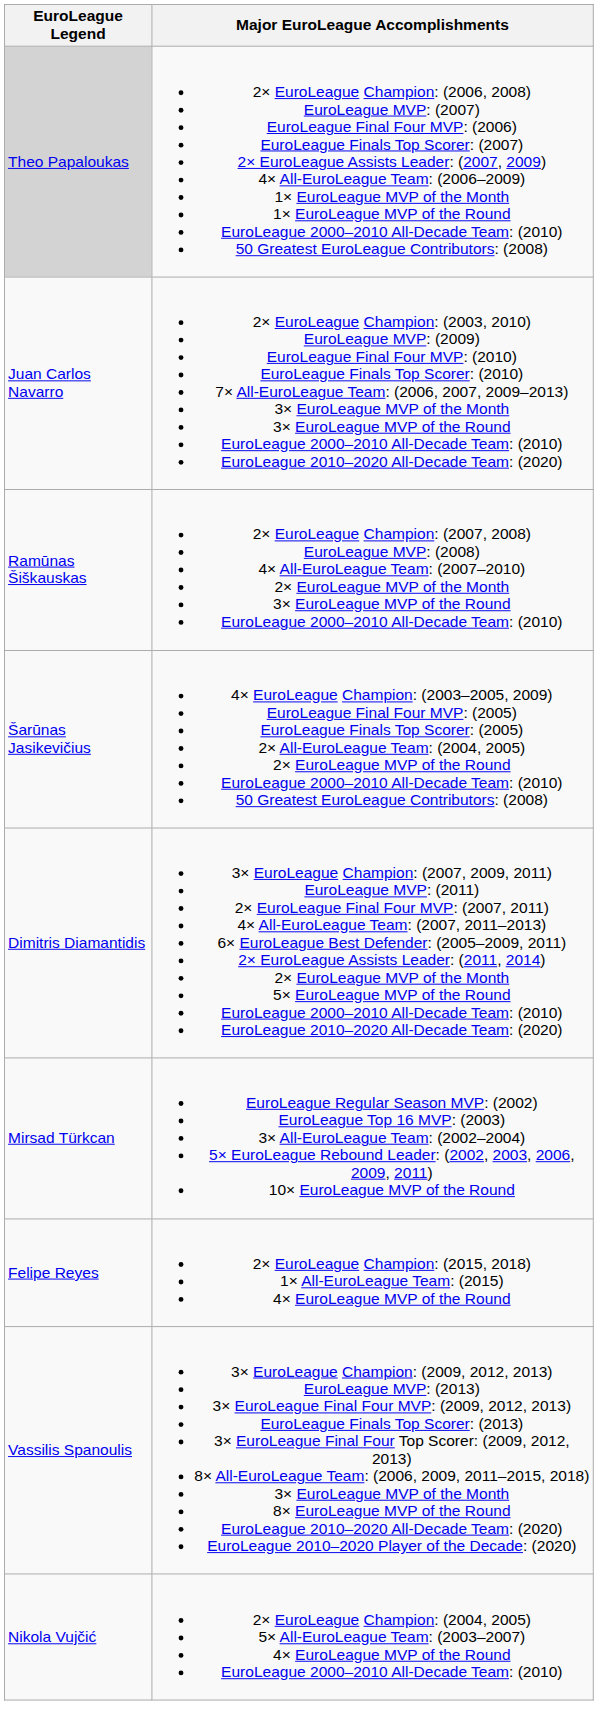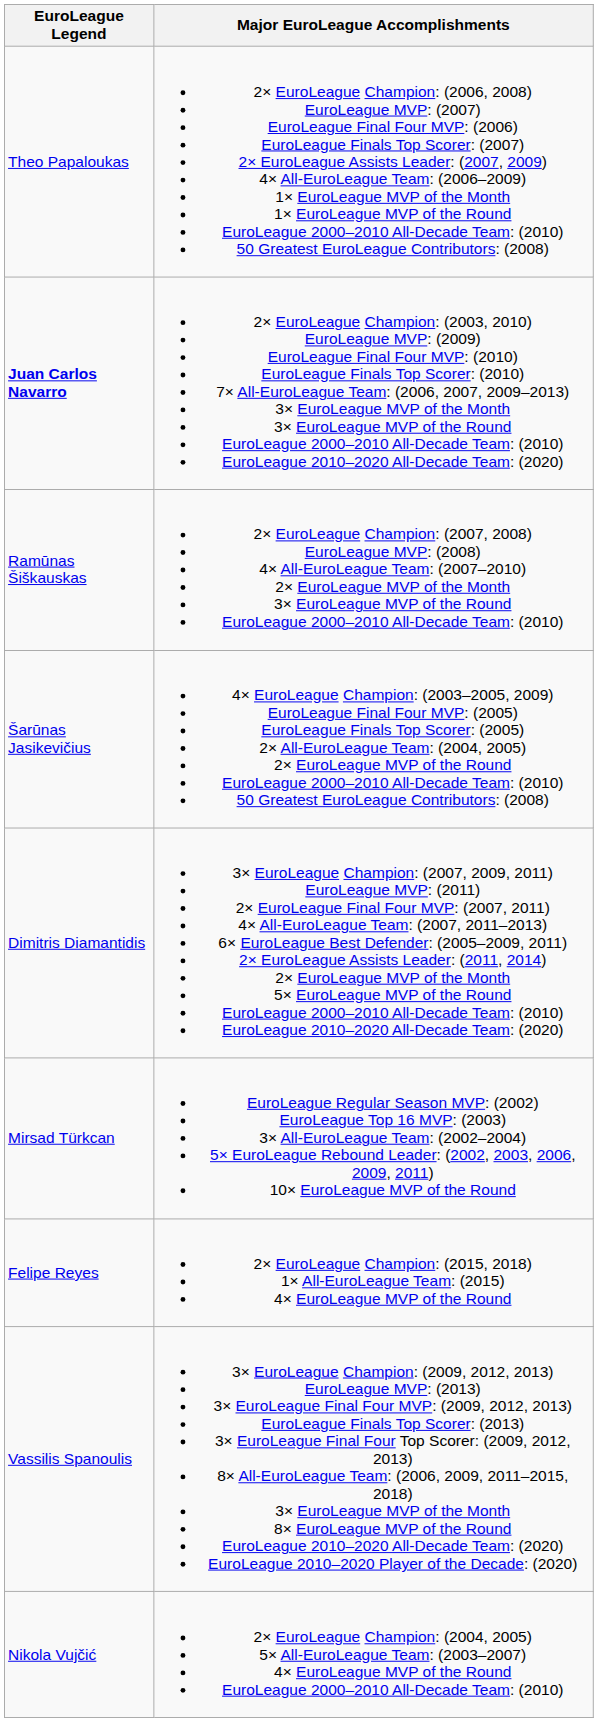(68, 161) lightgrey background -> (68, 161) no background
(49, 383) normal -> (52, 383) bold
